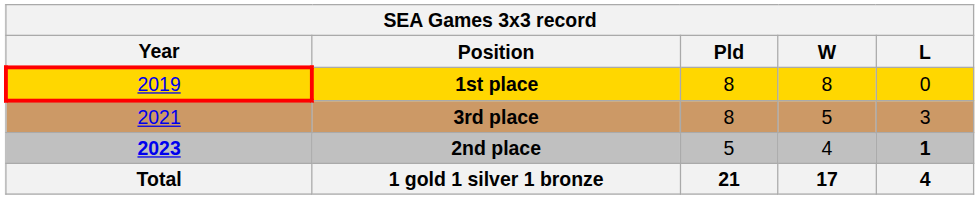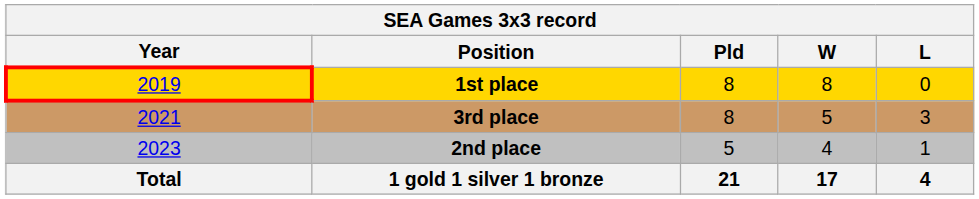(159, 149) bold -> (159, 149) normal
(925, 149) bold -> (925, 149) normal
